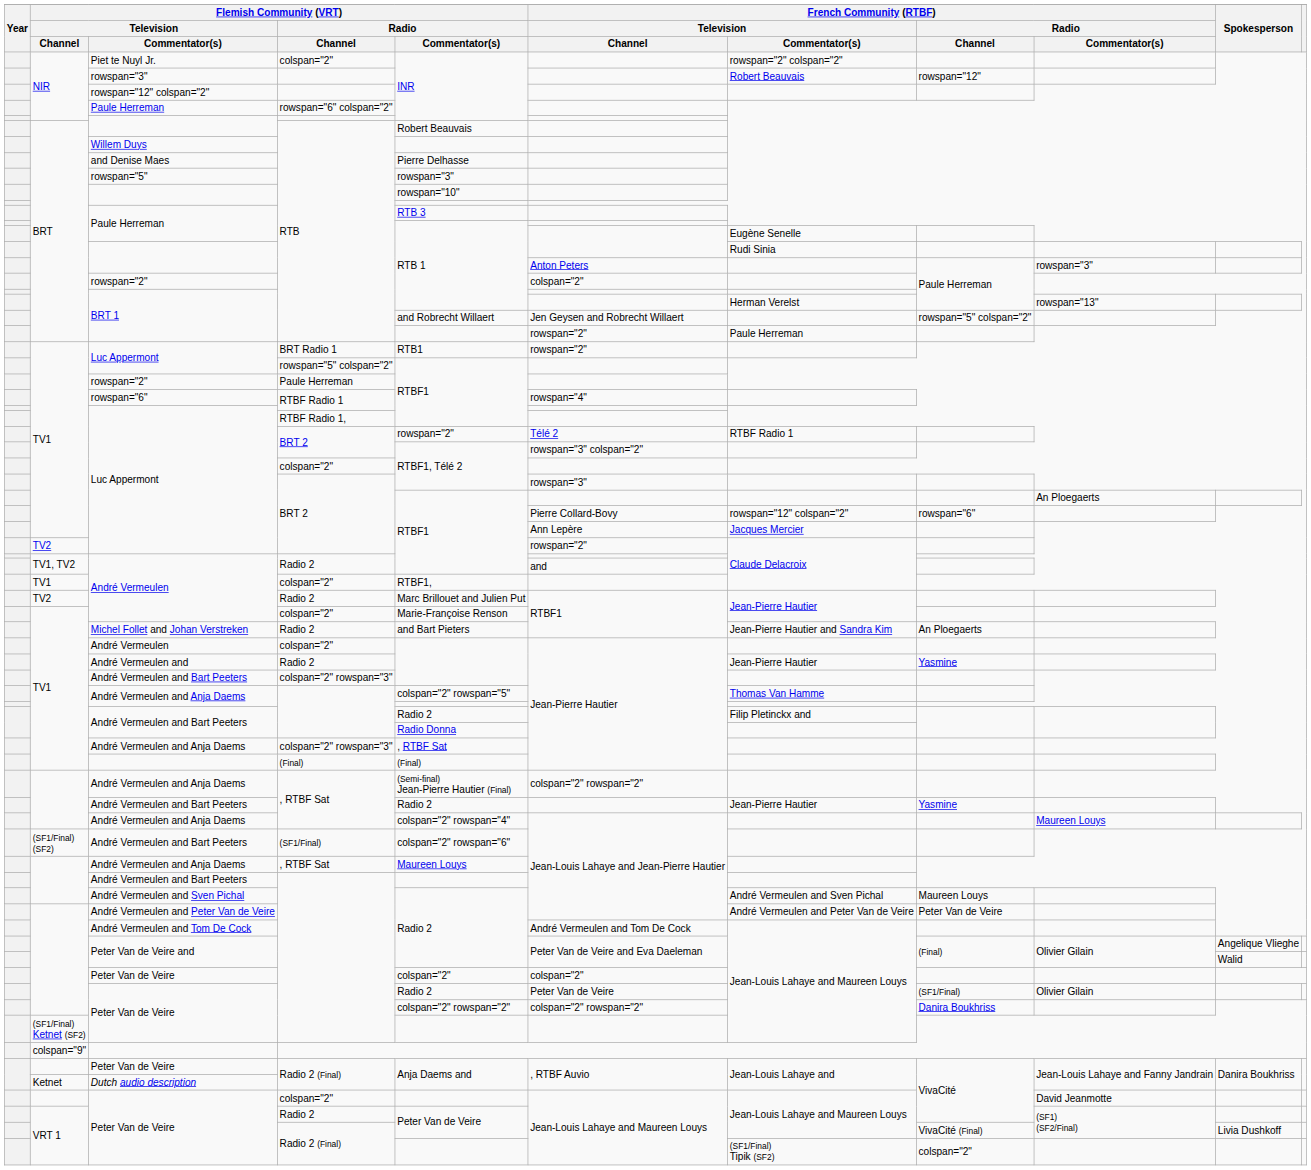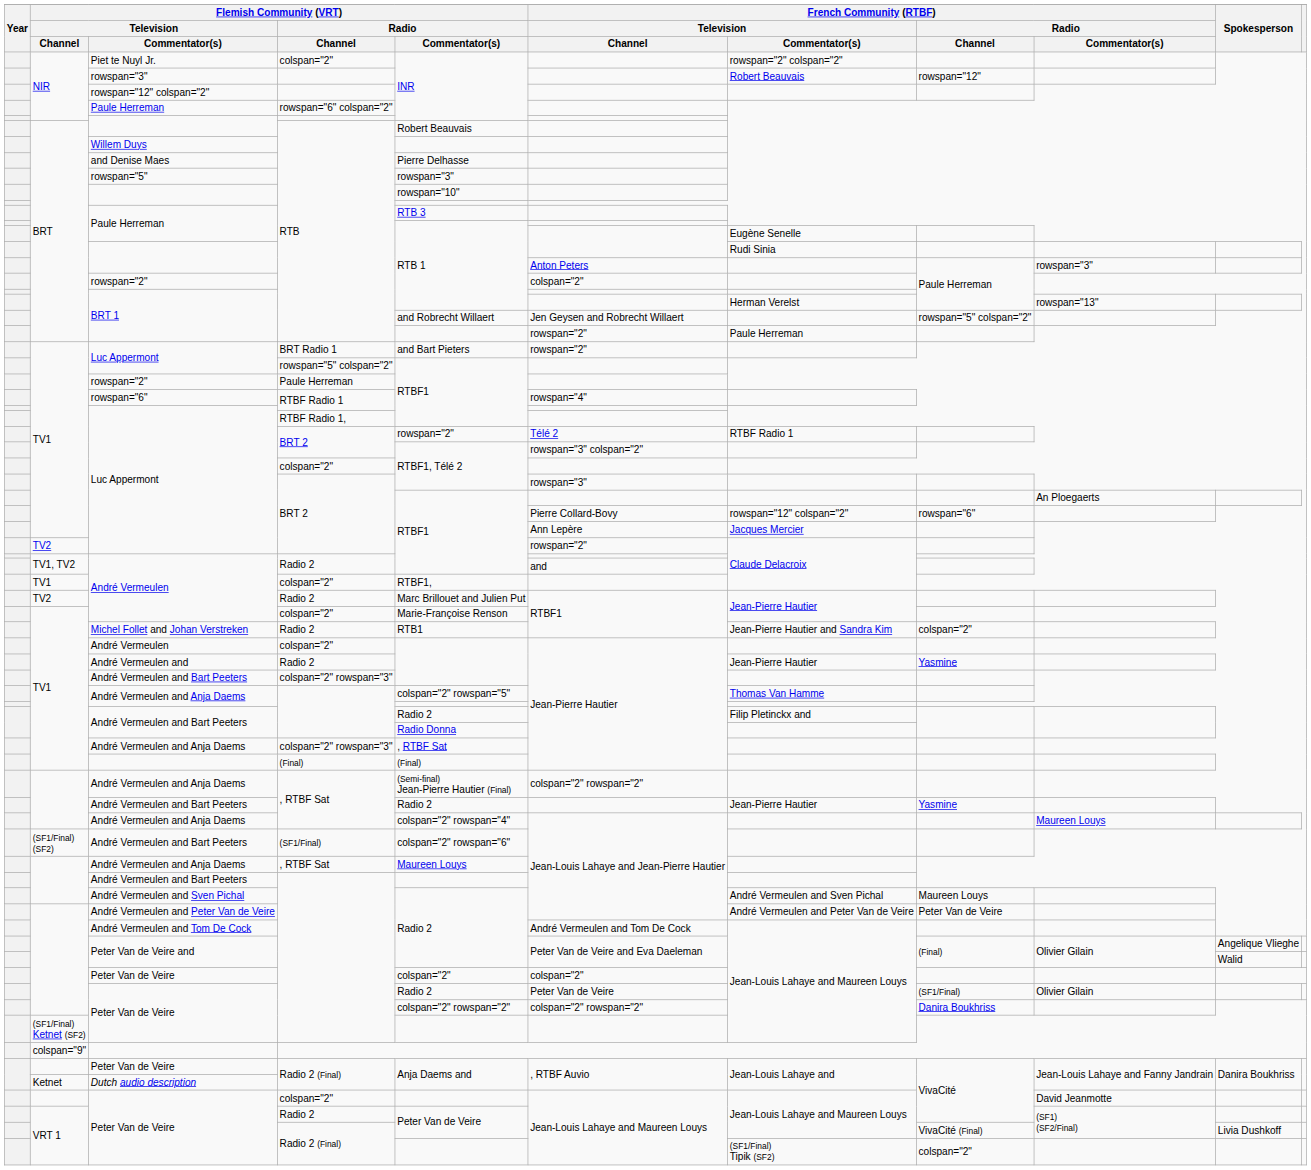(410, 350) RTB1 -> (433, 350) and Bart Pieters
(433, 630) and Bart Pieters -> (410, 630) RTB1
(950, 630) An Ploegaerts -> (945, 630) colspan="2"
